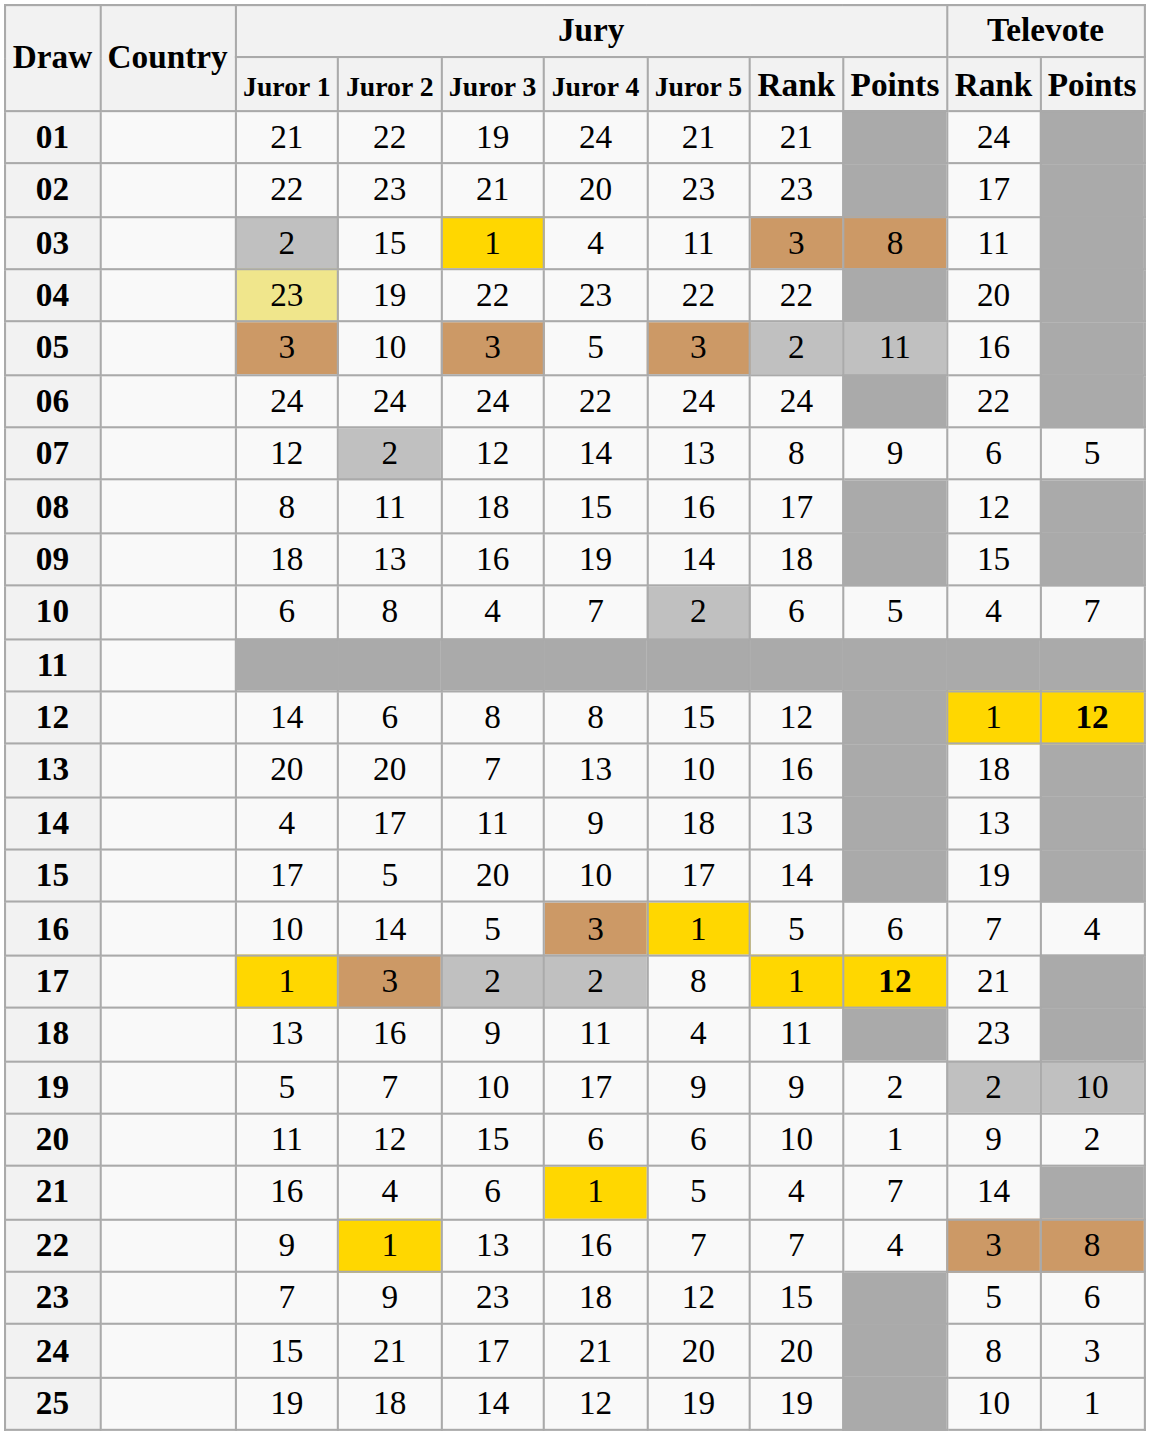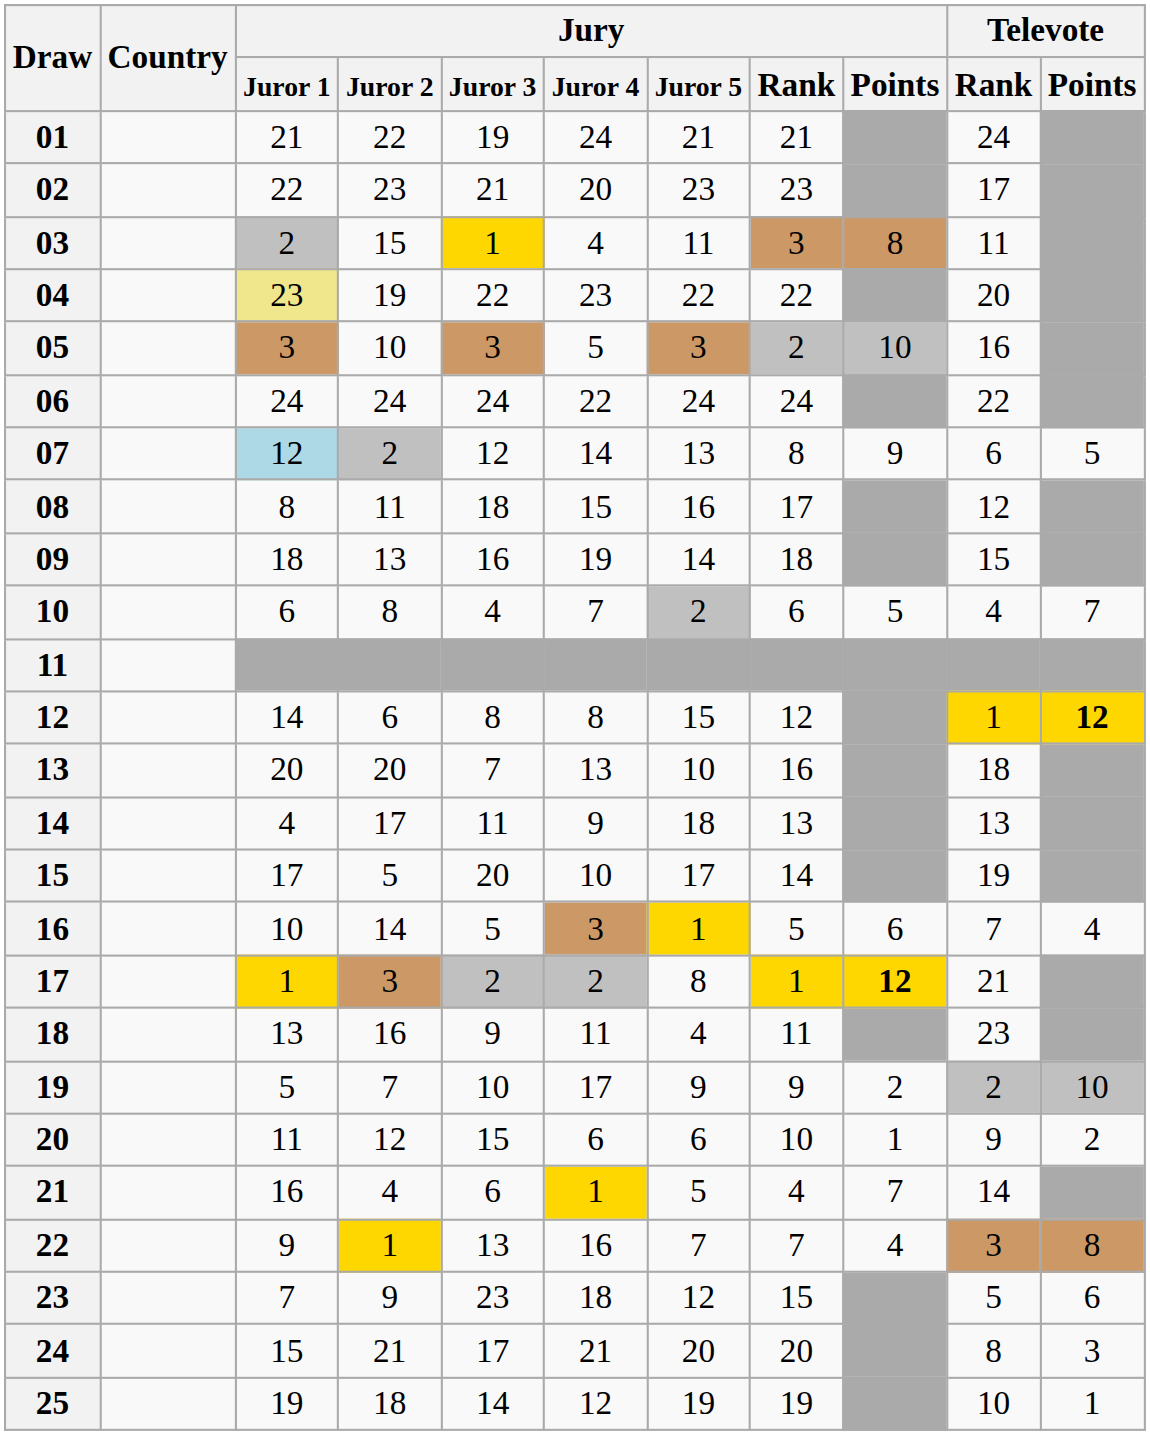(895, 347) 11 -> (895, 347) 10
(287, 453) no background -> (287, 453) lightblue background
